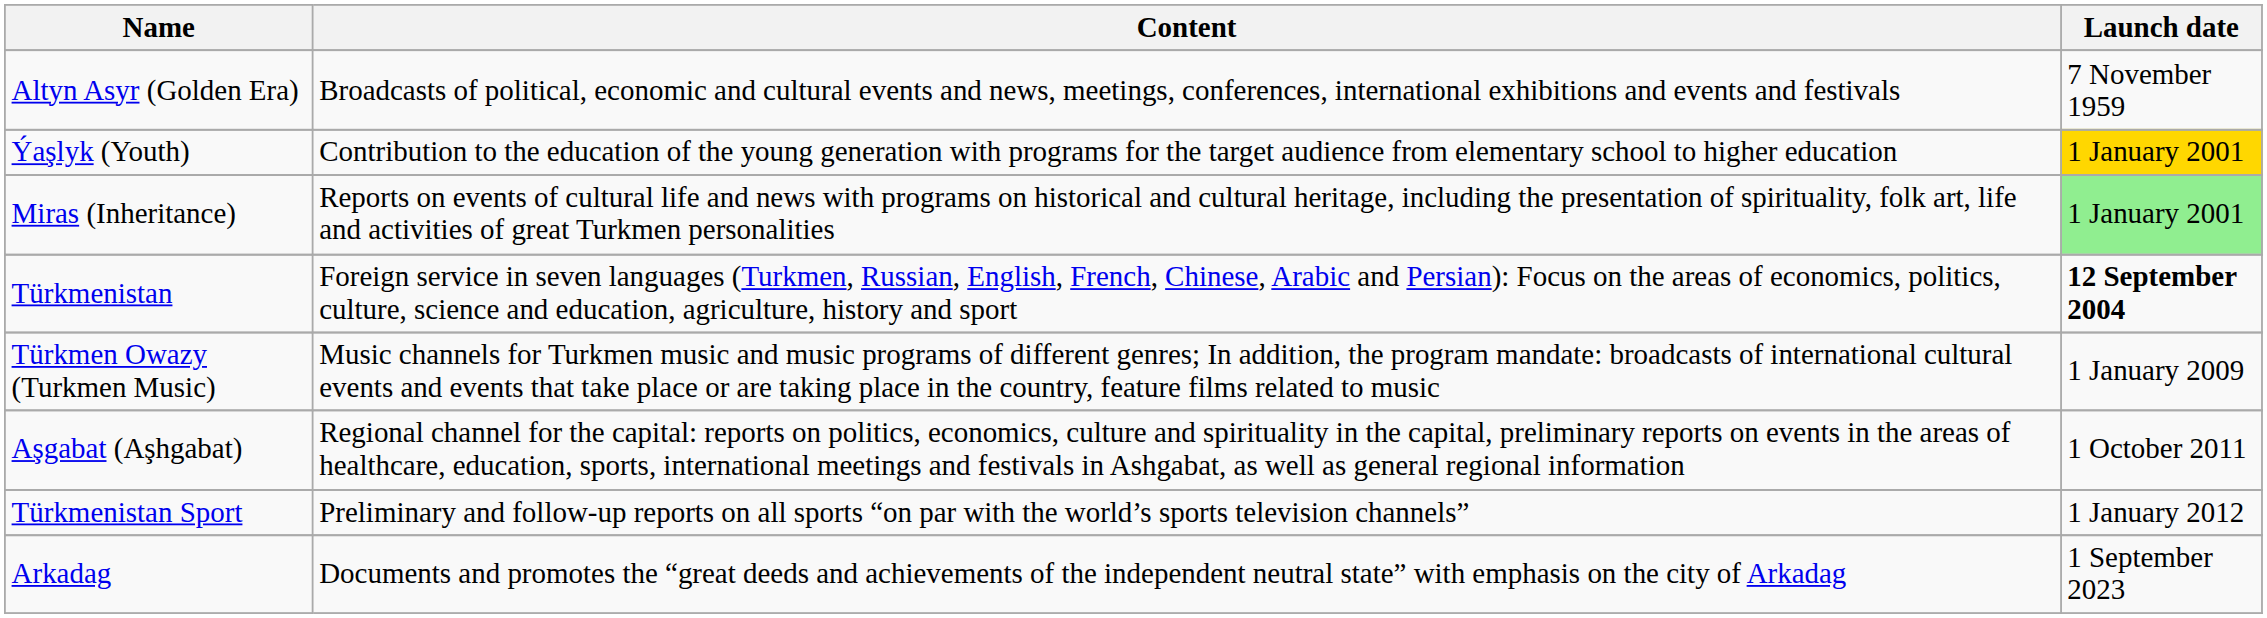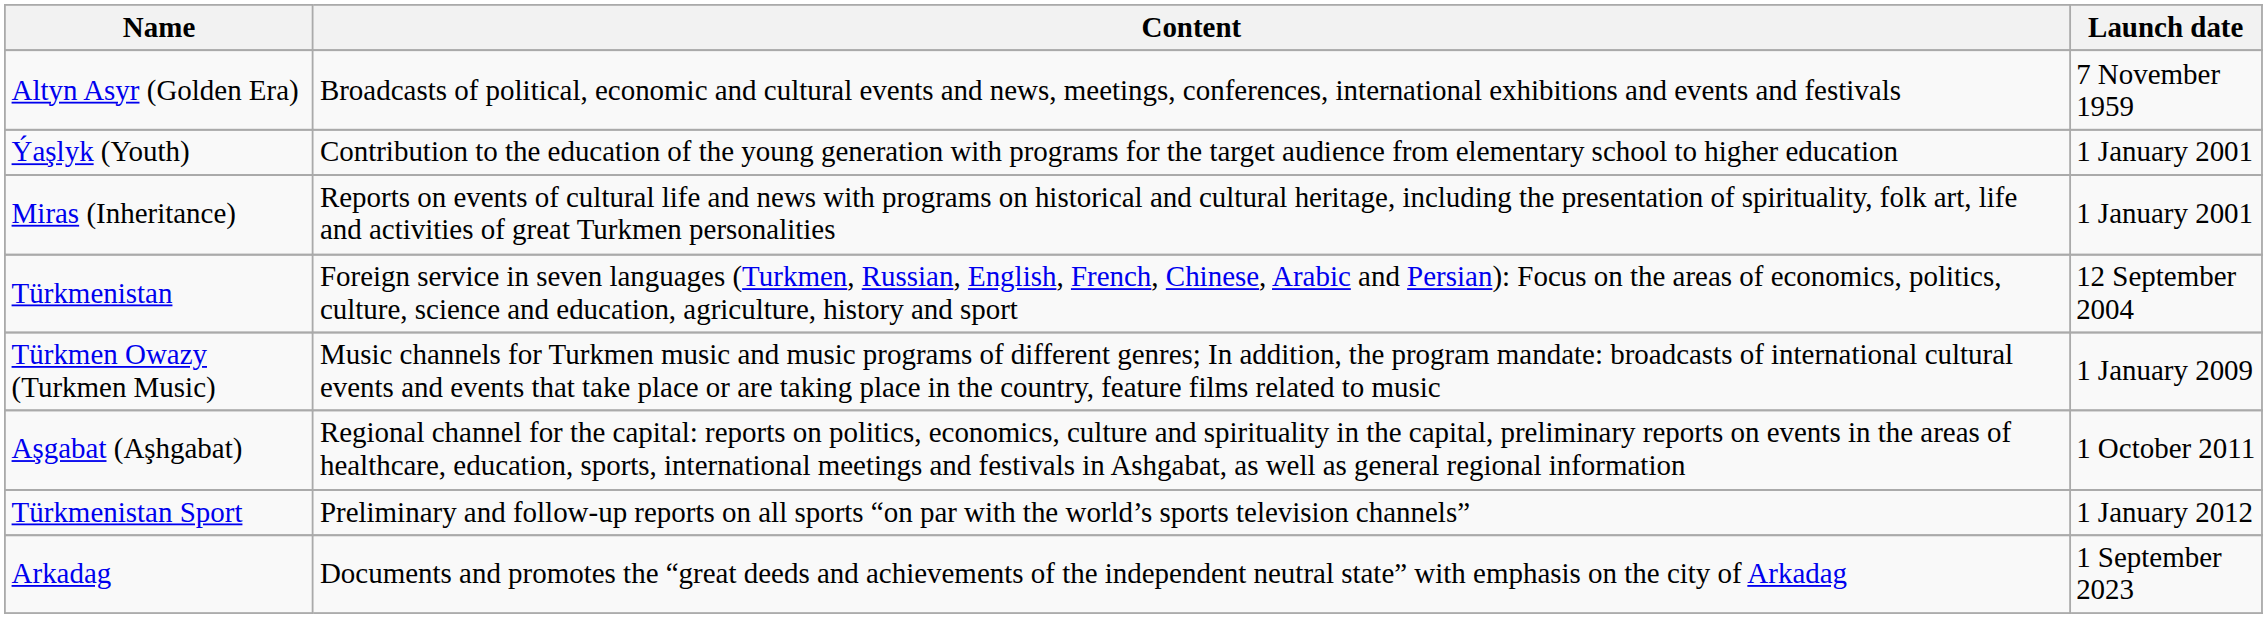(2156, 151) gold background -> (2165, 151) no background
(2156, 214) lightgreen background -> (2165, 214) no background
(2152, 292) bold -> (2156, 292) normal
